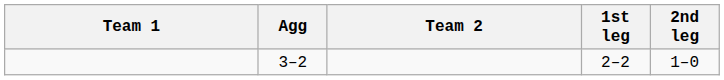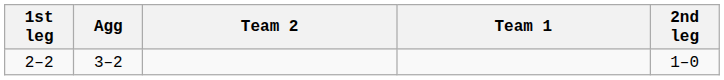columns swapped: (131, 27) <-> (616, 27)
